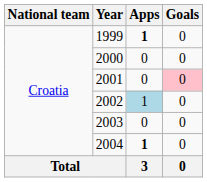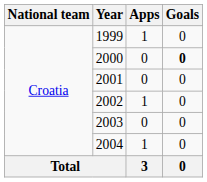(144, 36) bold -> (144, 36) normal
(182, 58) normal -> (182, 58) bold
(182, 79) pink background -> (182, 79) no background
(144, 101) lightblue background -> (144, 101) no background
(144, 144) bold -> (144, 144) normal
